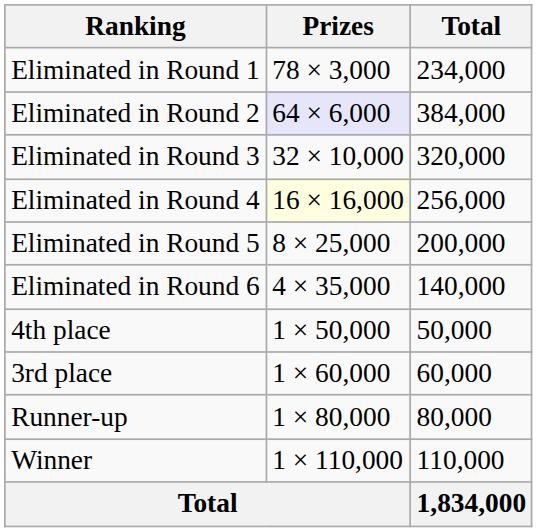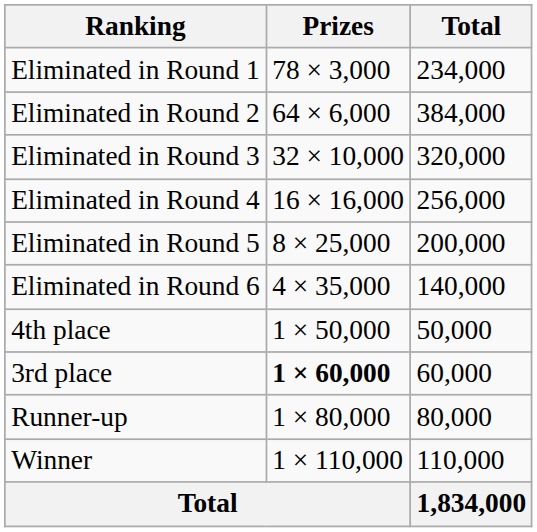(338, 113) lavender background -> (338, 113) no background
(338, 200) lightyellow background -> (338, 200) no background
(338, 374) normal -> (338, 374) bold
